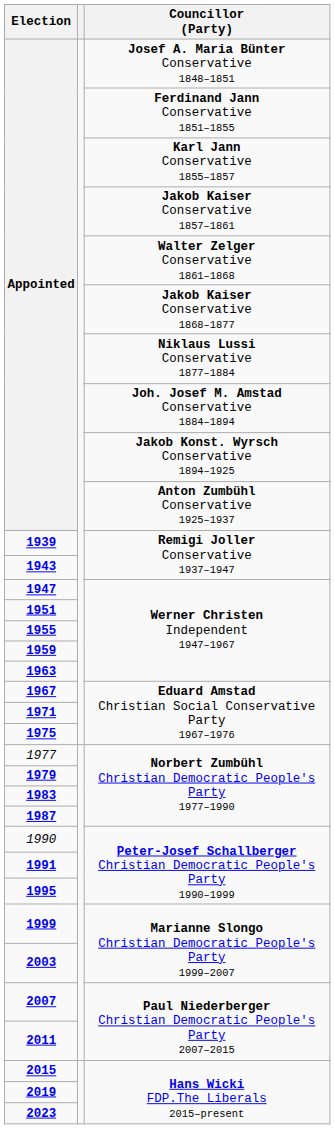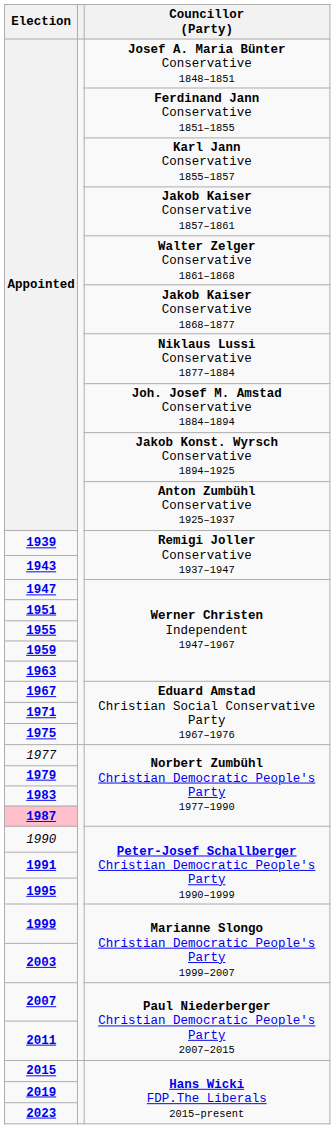(41, 816) no background -> (41, 816) pink background
